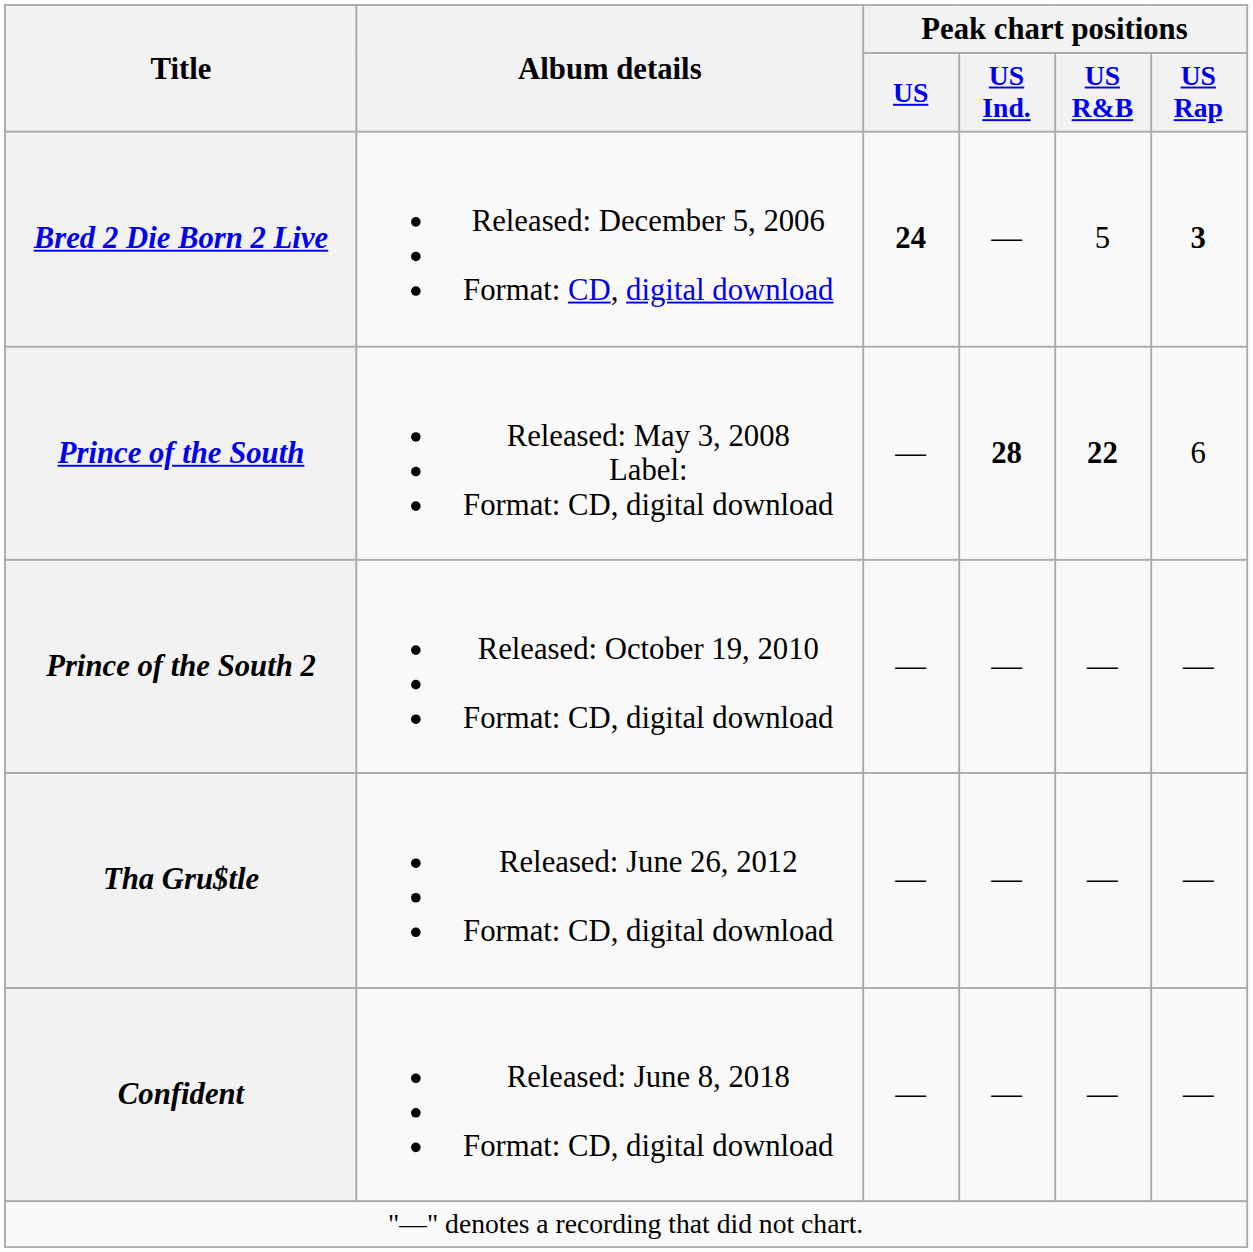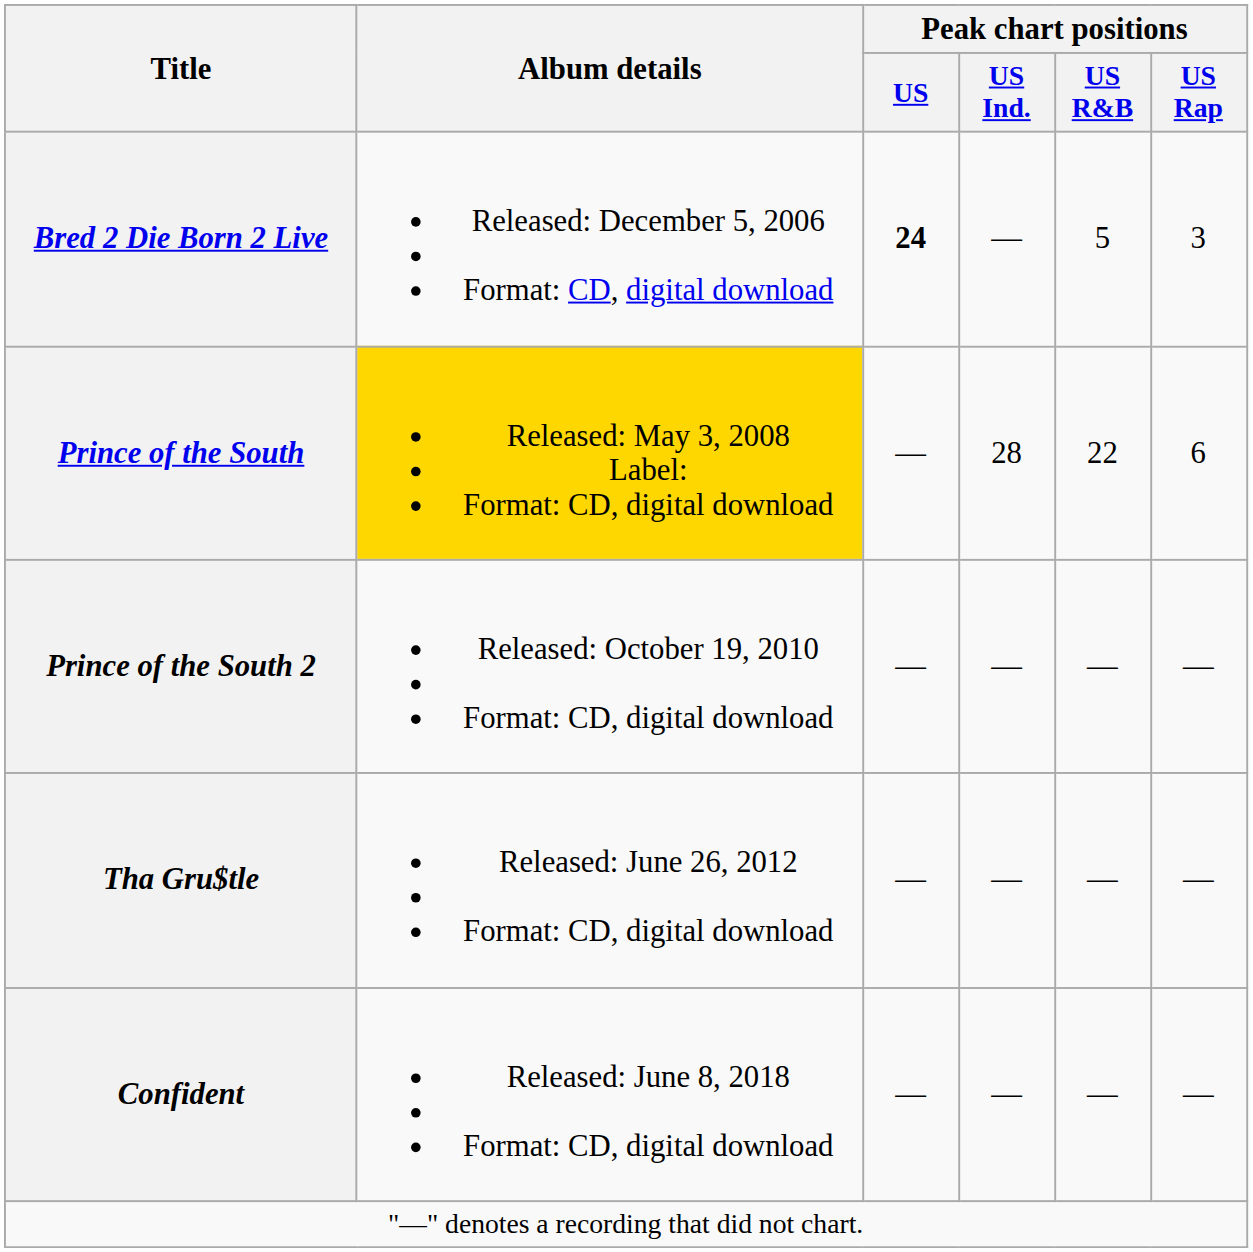(1198, 238) bold -> (1198, 238) normal
(610, 470) no background -> (610, 470) gold background
(1007, 452) bold -> (1007, 452) normal
(1102, 452) bold -> (1102, 452) normal
